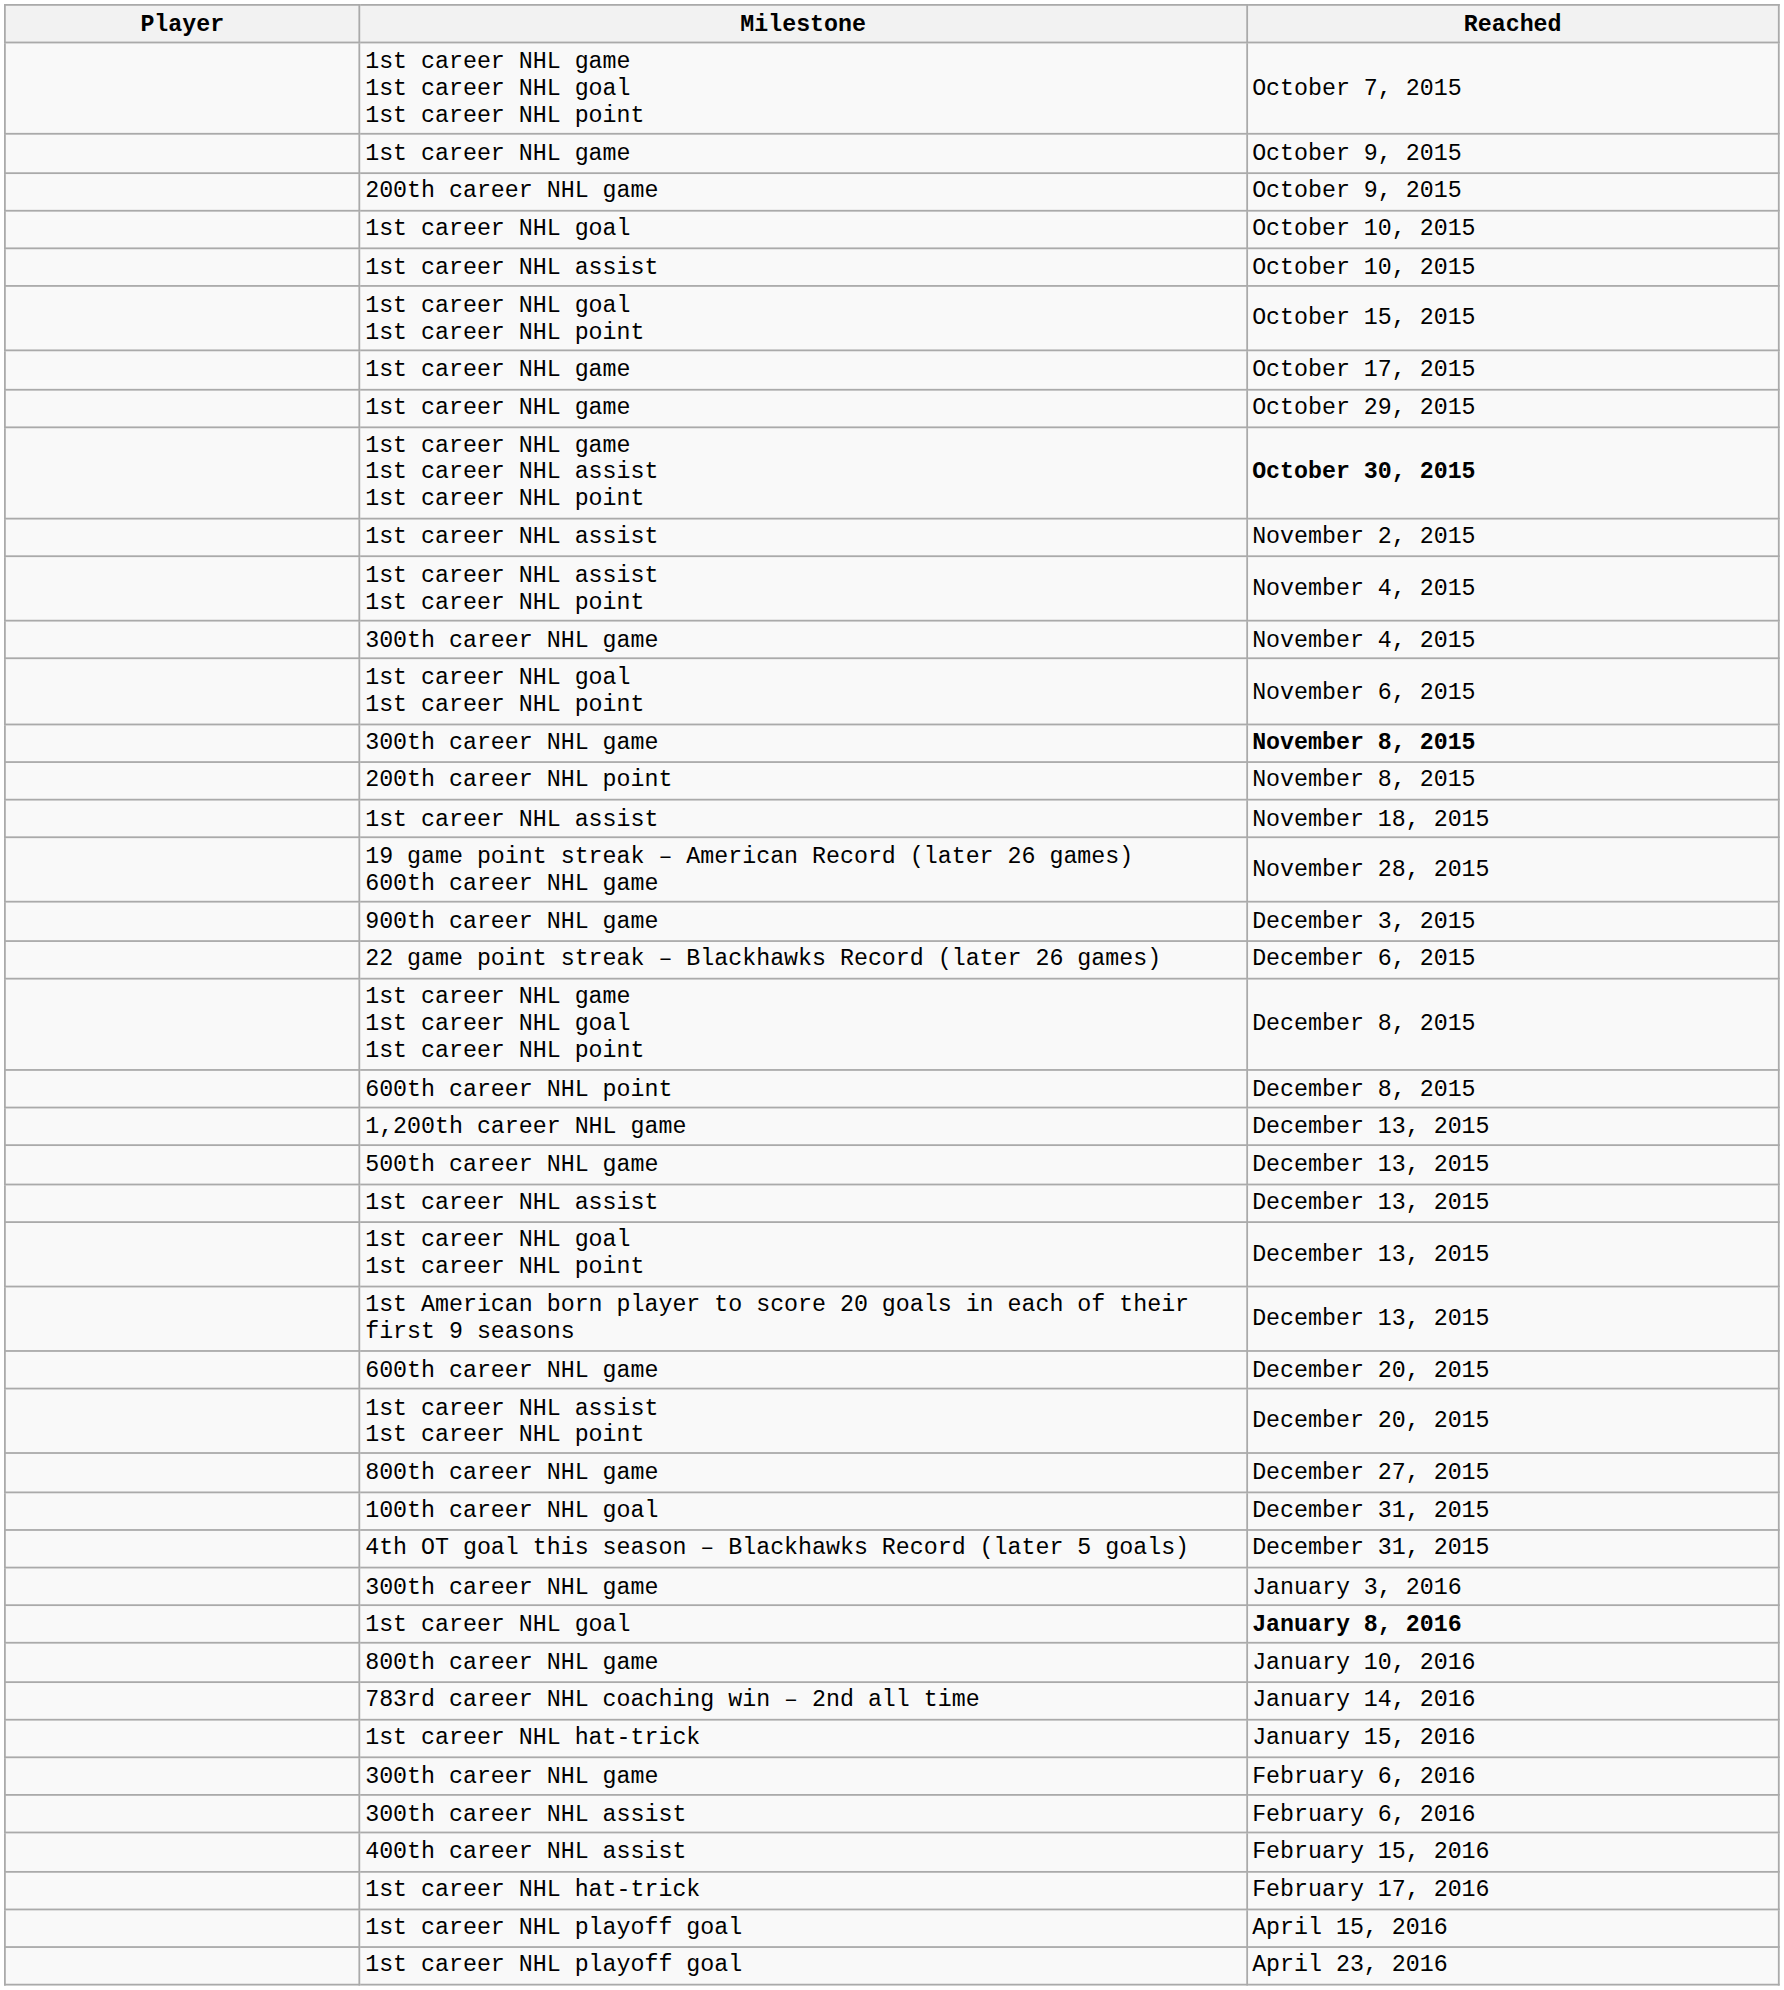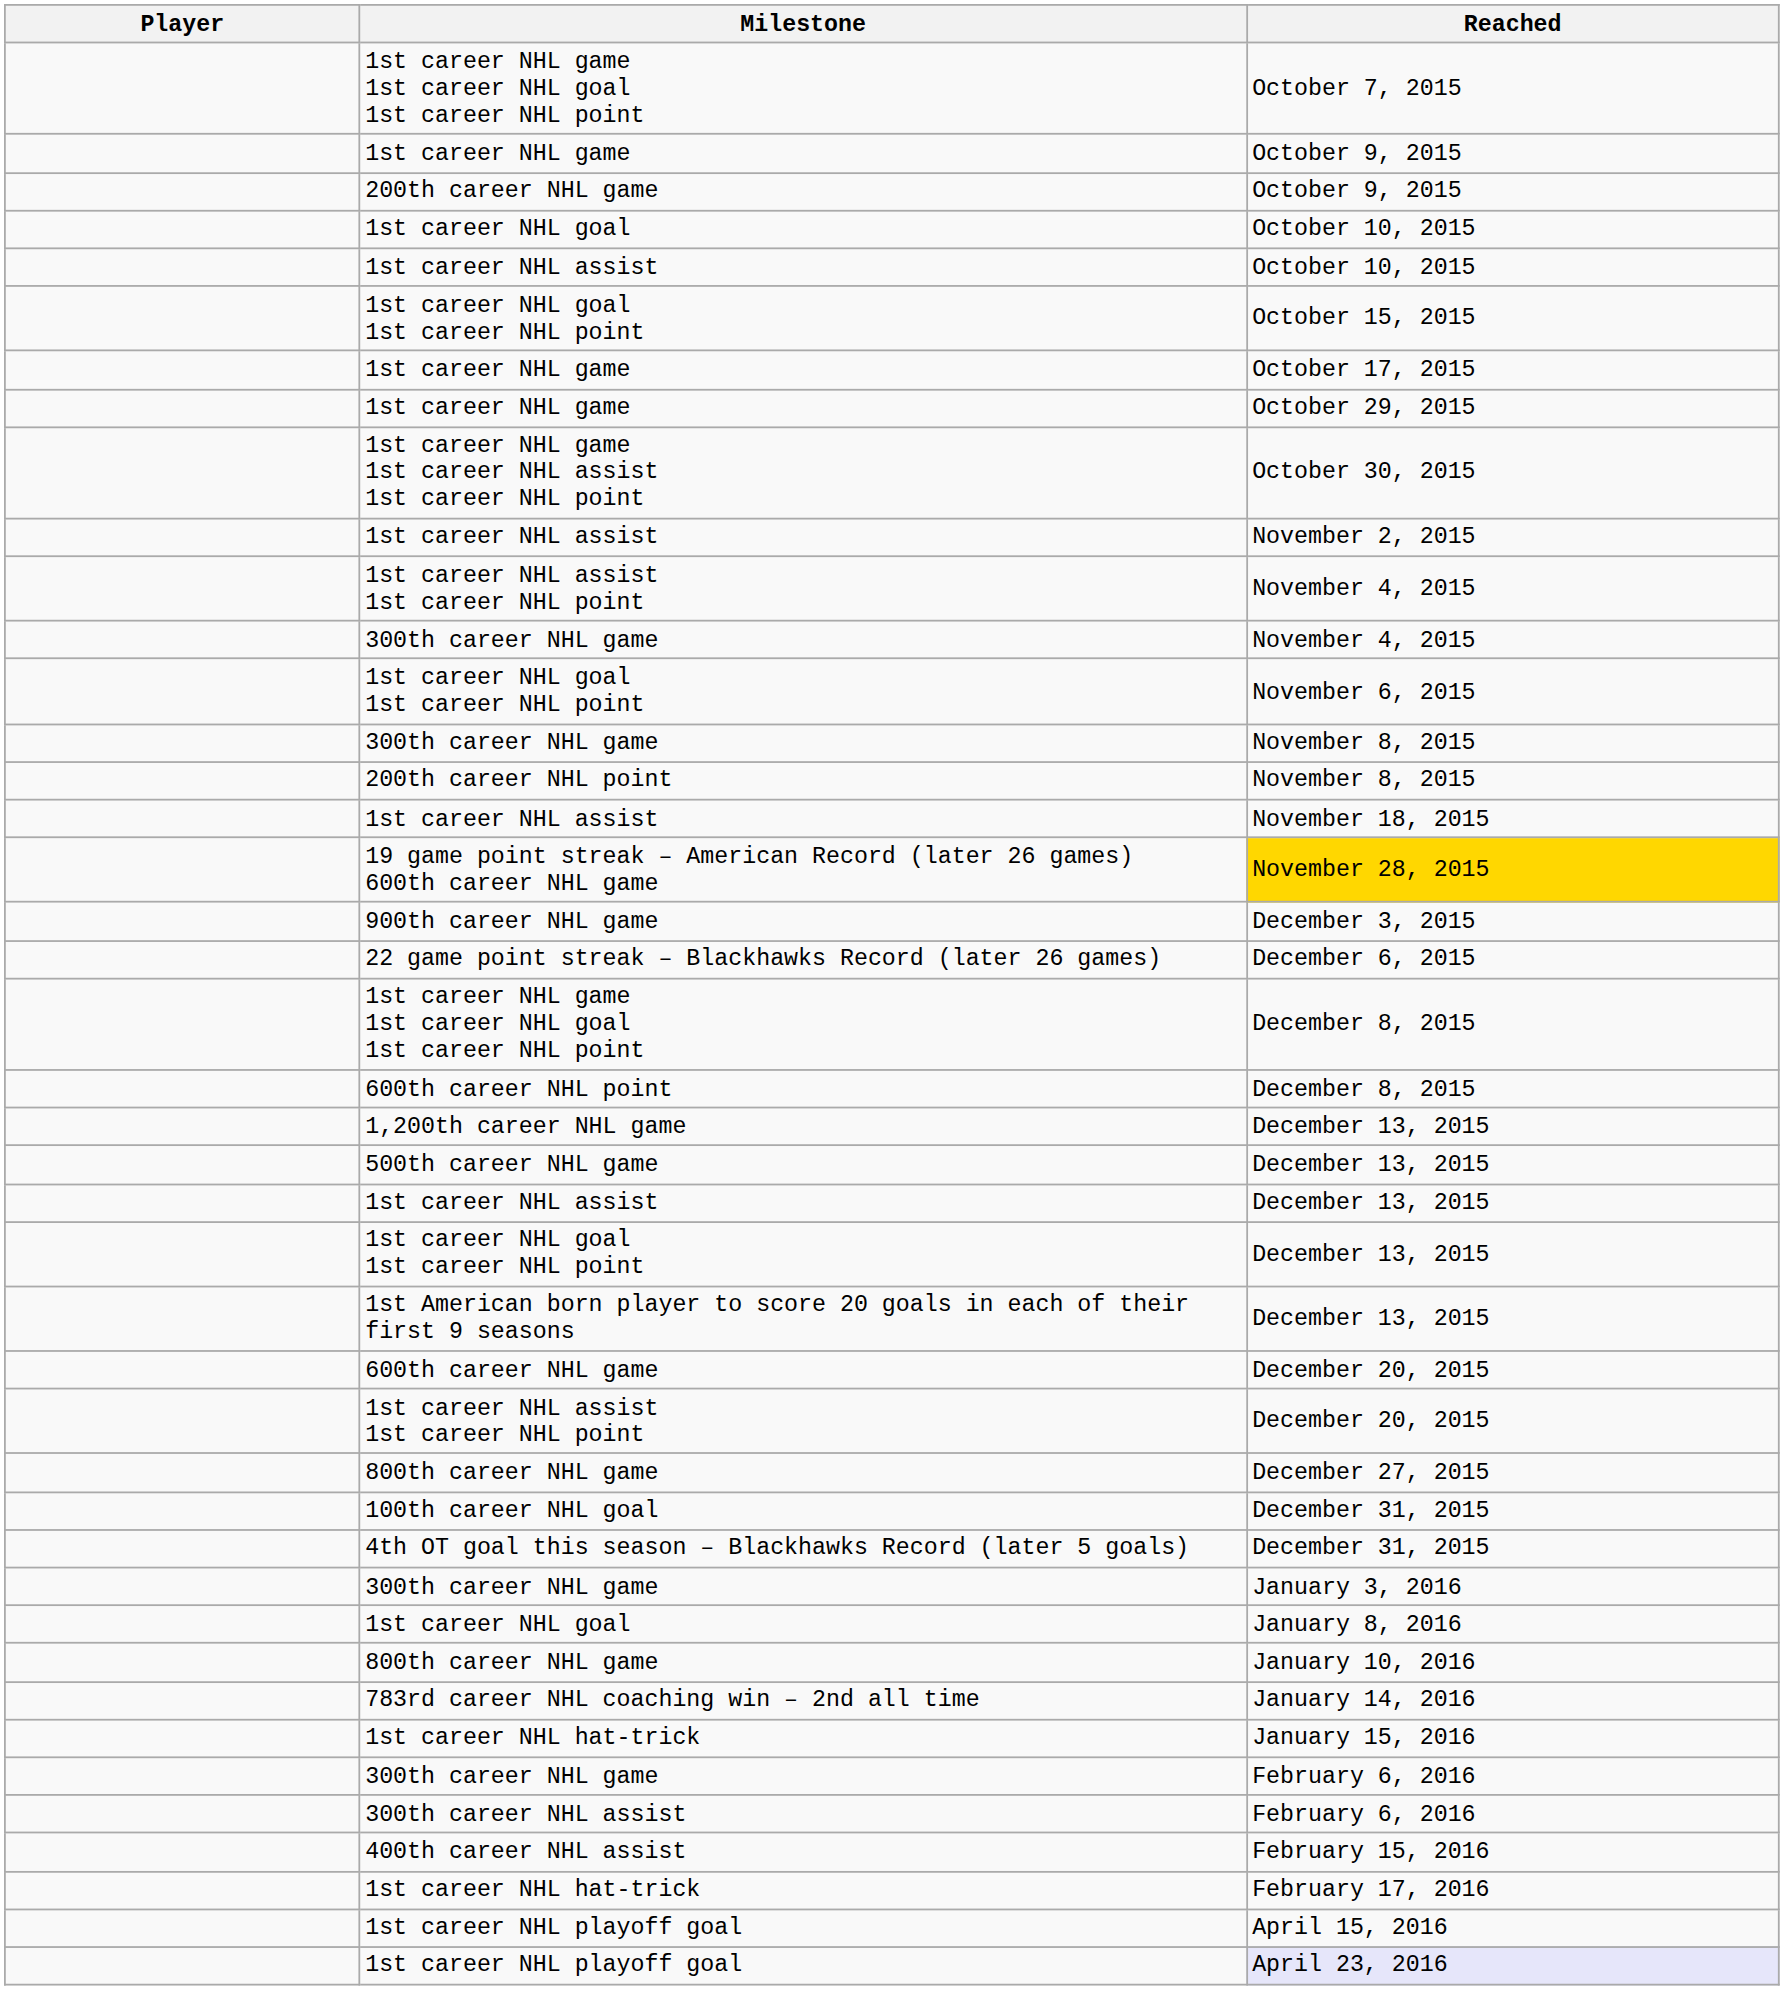(1364, 473) bold -> (1364, 473) normal
(1364, 743) bold -> (1364, 743) normal
(1371, 870) no background -> (1371, 870) gold background
(1357, 1624) bold -> (1357, 1624) normal
(1350, 1966) no background -> (1350, 1966) lavender background
